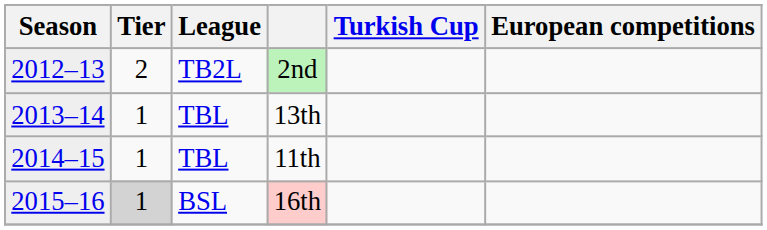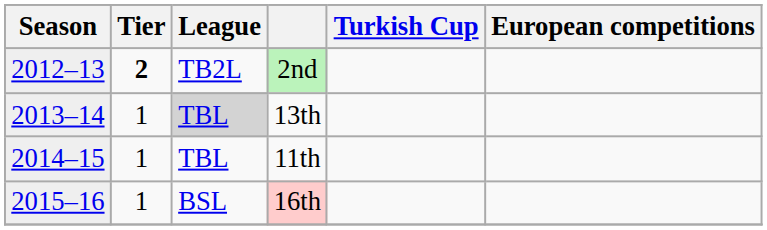(141, 70) normal -> (141, 70) bold
(203, 114) no background -> (203, 114) lightgrey background
(141, 201) lightgrey background -> (141, 201) no background
